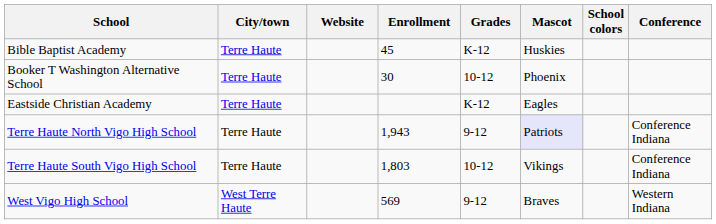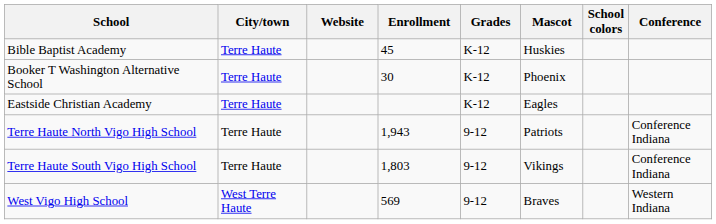(478, 76) 10-12 -> (477, 76) K-12
(543, 131) lavender background -> (543, 131) no background
(478, 166) 10-12 -> (475, 166) 9-12
